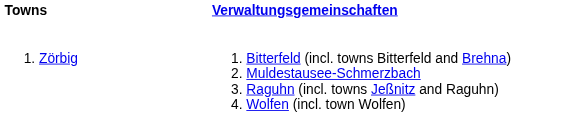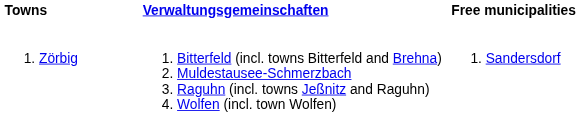+ column: (514, 10)
